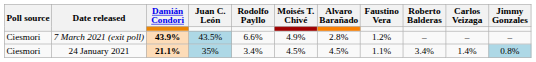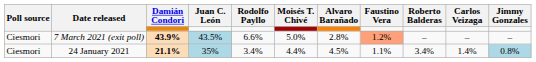(296, 38) 4.9% -> (296, 38) 5.0%
(382, 38) no background -> (382, 38) lightsalmon background
(296, 51) 4.5% -> (296, 51) 4.4%
